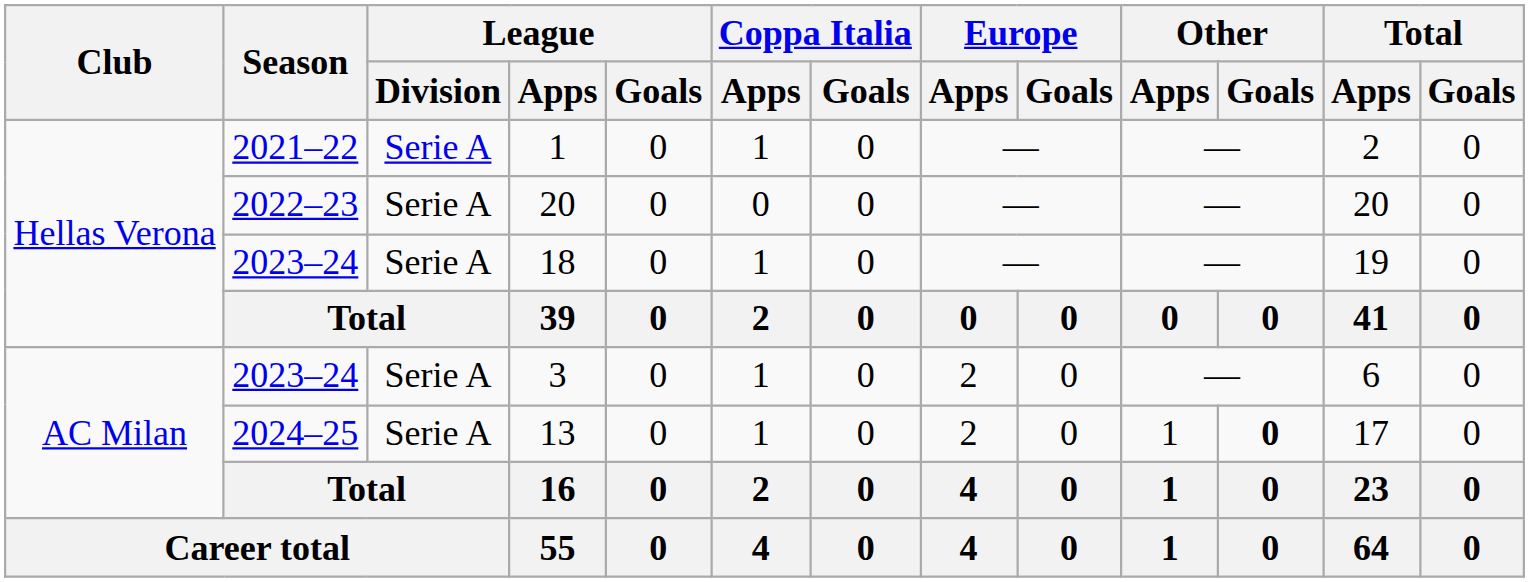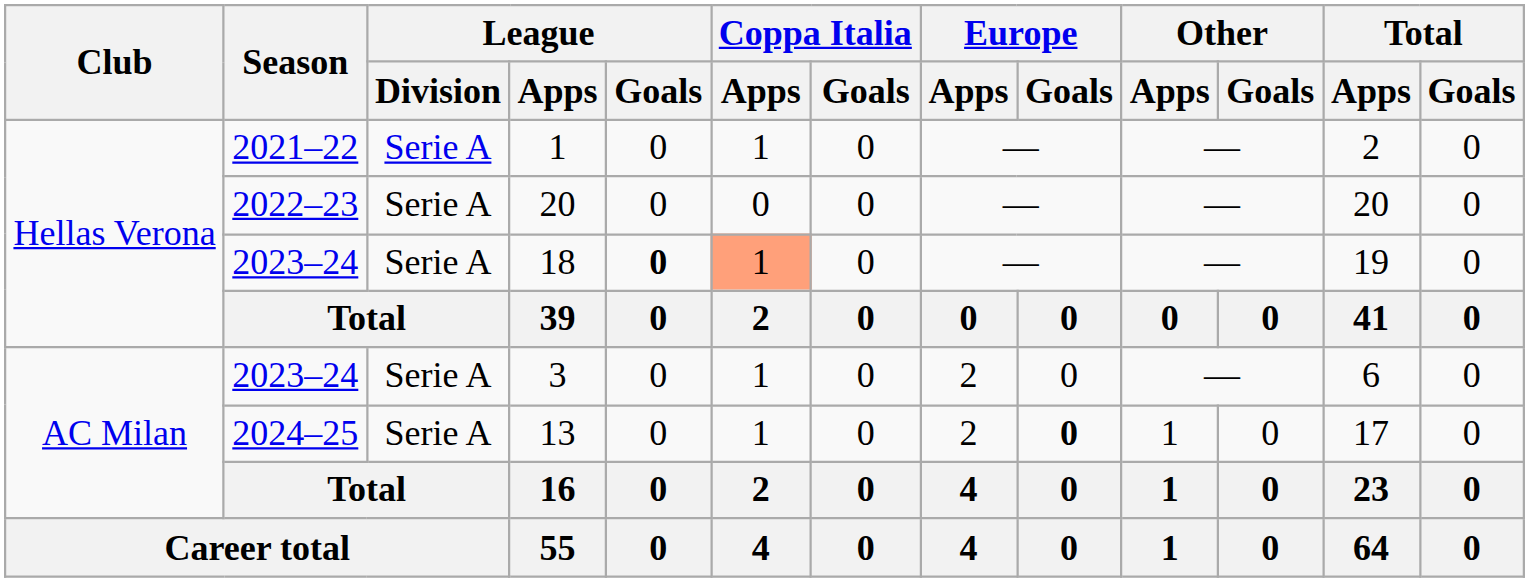(658, 261) normal -> (658, 261) bold
(761, 261) no background -> (761, 261) lightsalmon background
(1069, 432) normal -> (1069, 432) bold
(1270, 432) bold -> (1270, 432) normal
